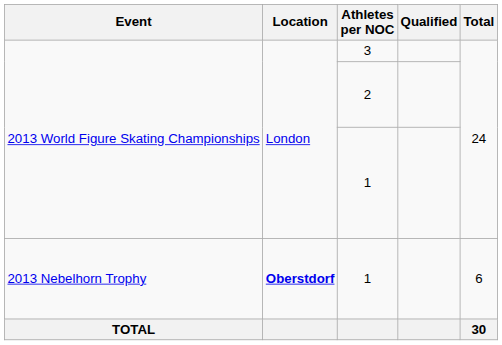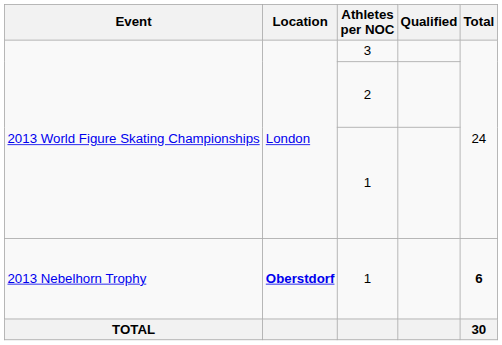(479, 278) normal -> (479, 278) bold
